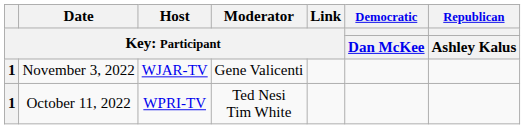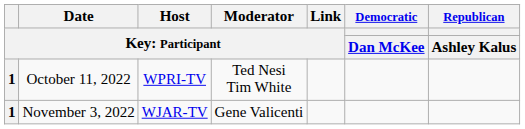rows swapped: (79, 103) <-> (79, 71)
